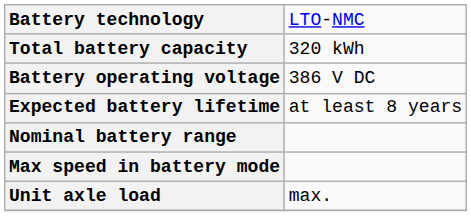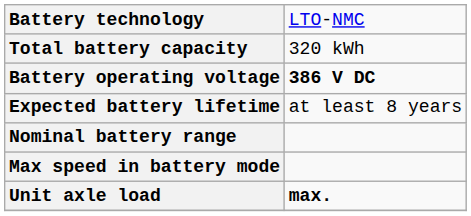(332, 78) normal -> (332, 78) bold
(310, 196) normal -> (310, 196) bold
